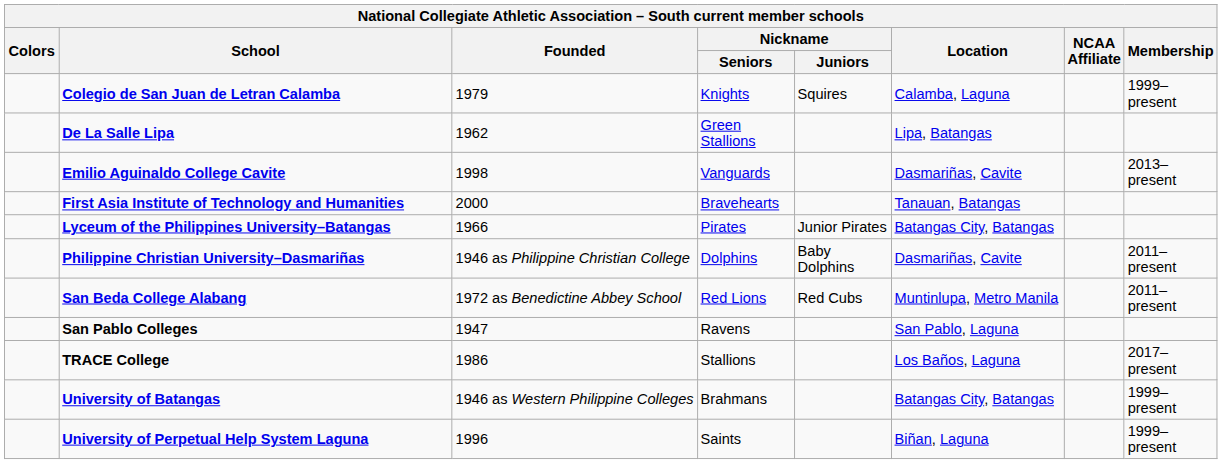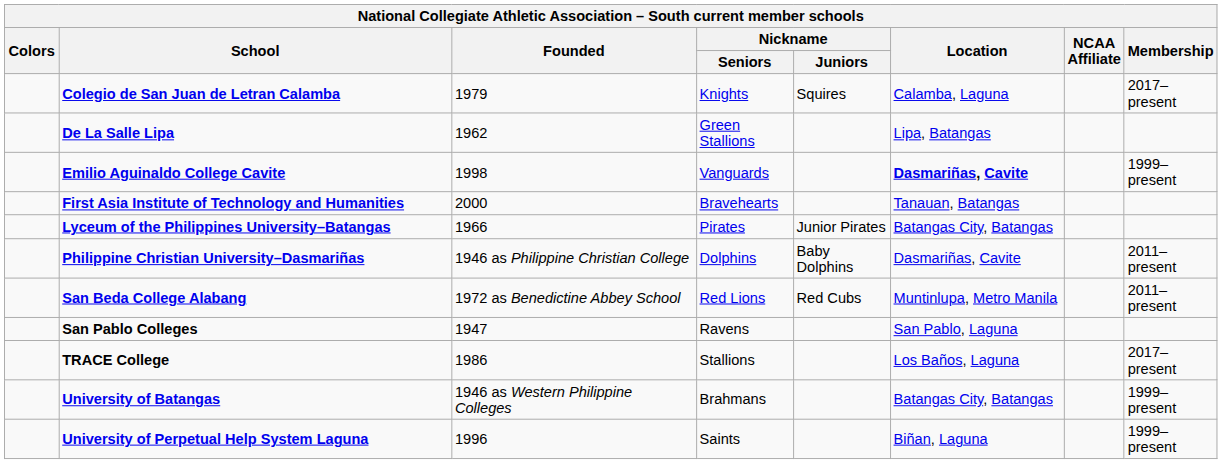(1152, 94) 1999–present -> (1152, 94) 2017–present
(958, 173) normal -> (961, 173) bold
(1152, 173) 2013–present -> (1152, 173) 1999–present
